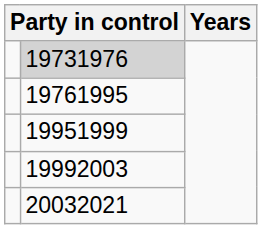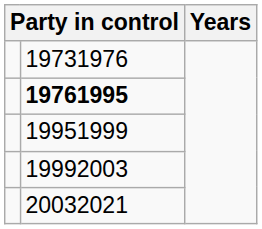(77, 59) lightgrey background -> (77, 59) no background
(77, 95) normal -> (77, 95) bold
